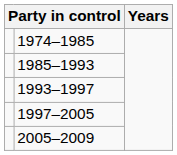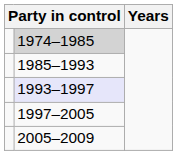(56, 41) no background -> (56, 41) lightgrey background
(56, 89) no background -> (56, 89) lavender background
